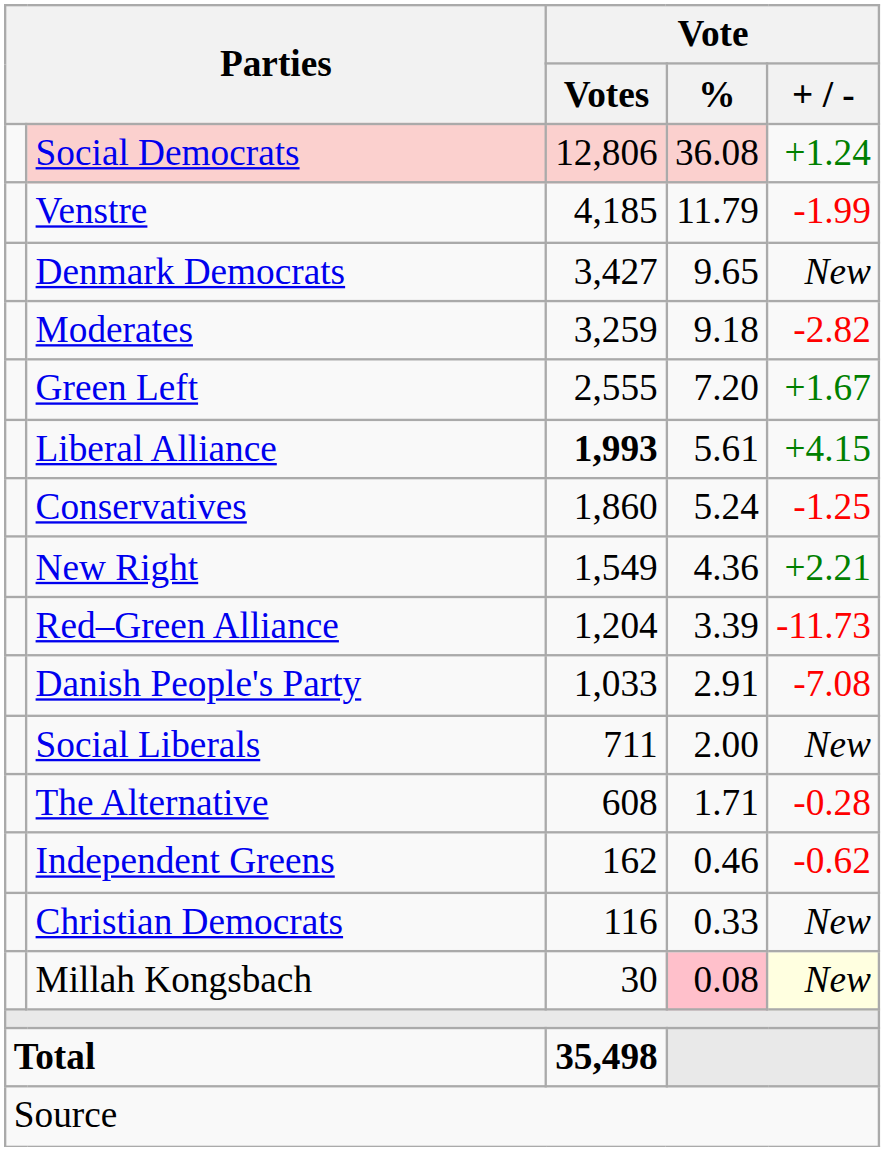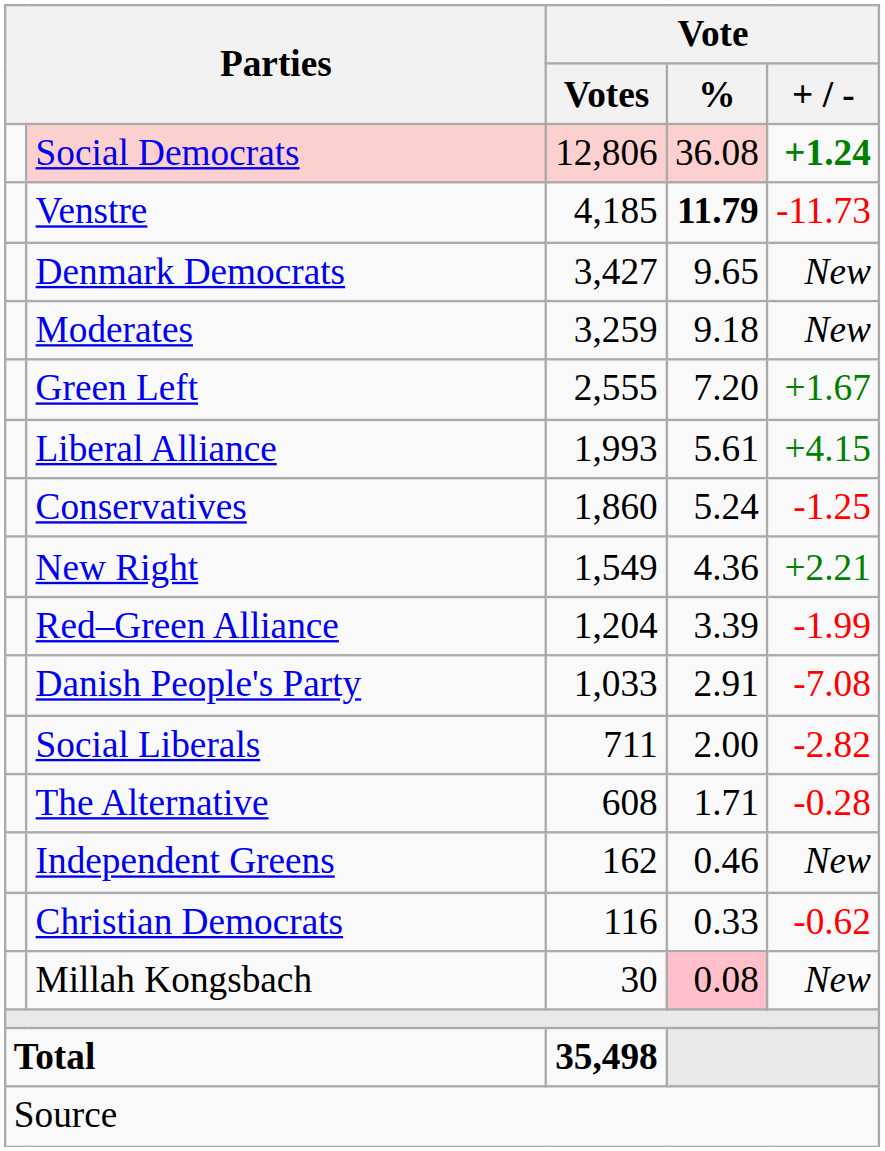(828, 152) normal -> (828, 152) bold
(718, 211) normal -> (718, 211) bold
(832, 211) -1.99 -> (823, 211) -11.73
(832, 329) -2.82 -> (838, 329) New
(616, 447) bold -> (616, 447) normal
(823, 625) -11.73 -> (832, 625) -1.99
(838, 743) New -> (832, 743) -2.82
(832, 861) -0.62 -> (838, 861) New
(838, 920) New -> (832, 920) -0.62
(838, 980) lightyellow background -> (838, 980) no background
